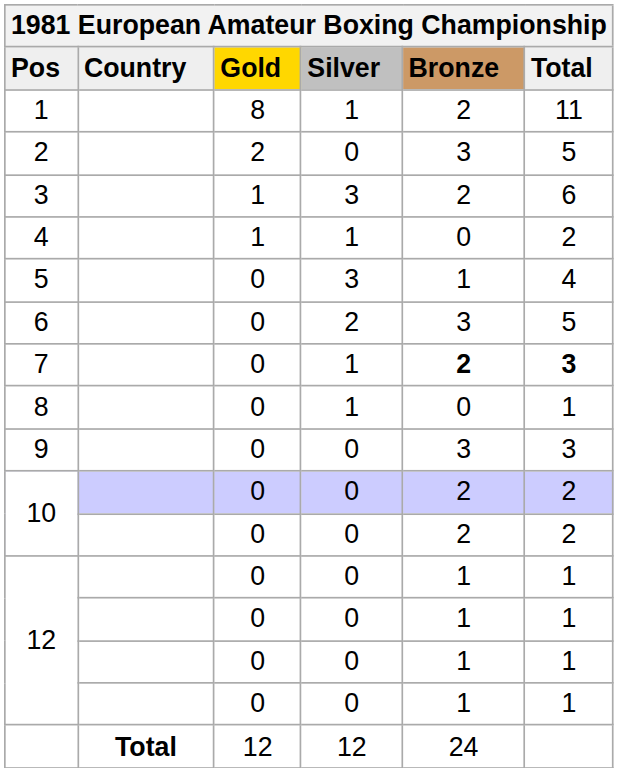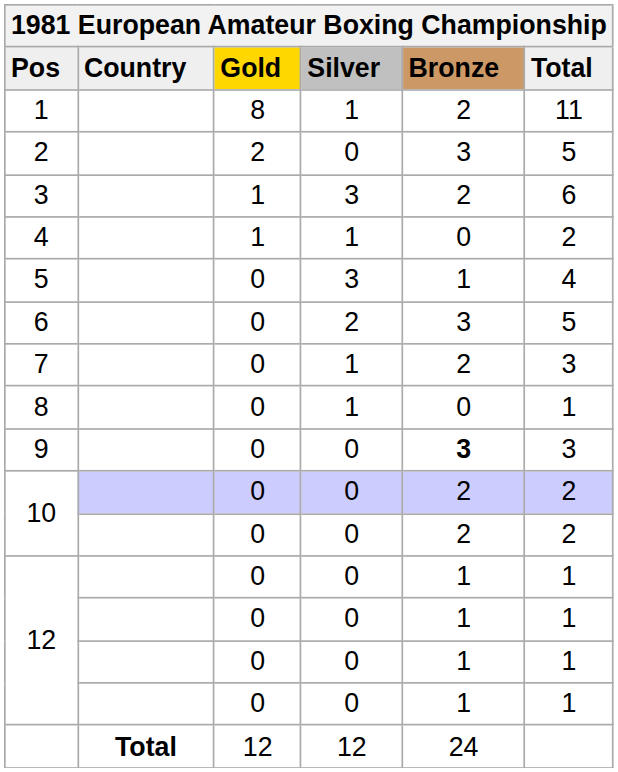(464, 364) bold -> (464, 364) normal
(569, 364) bold -> (569, 364) normal
(464, 449) normal -> (464, 449) bold
